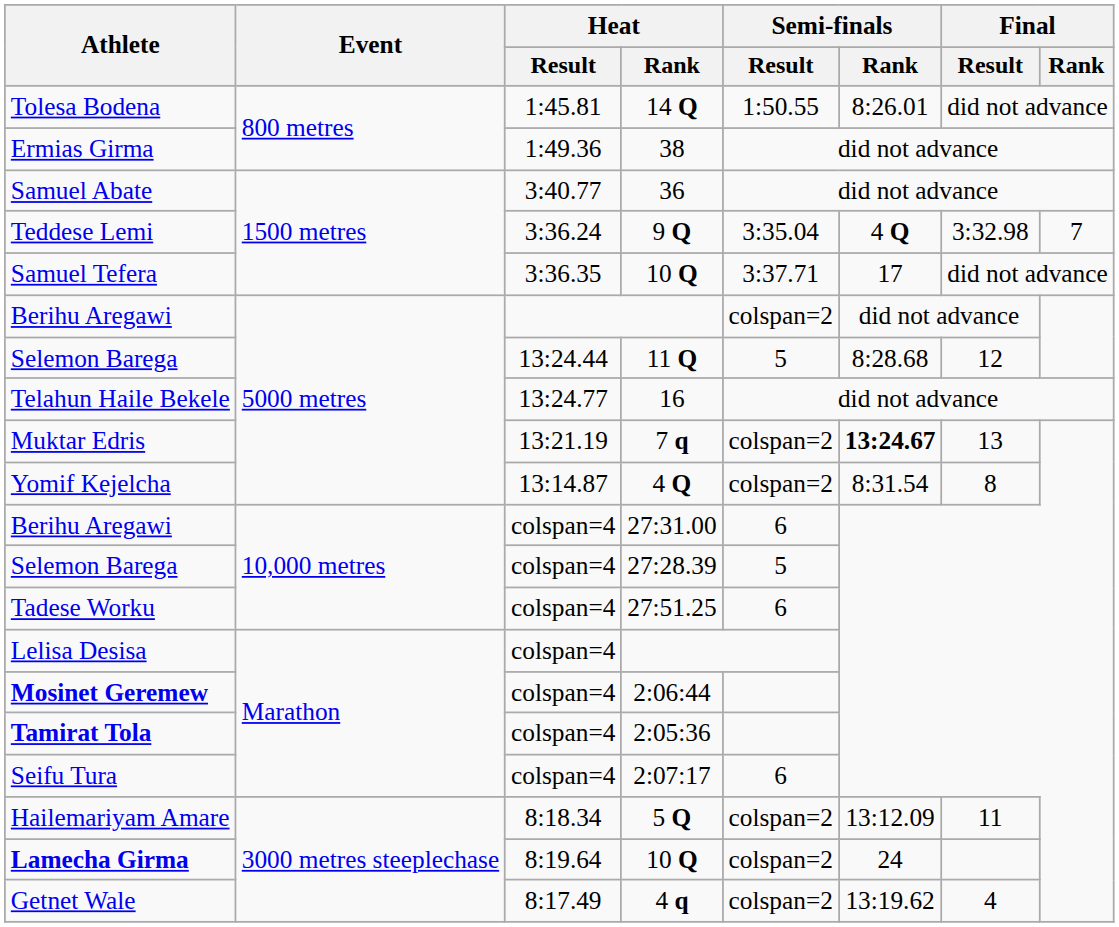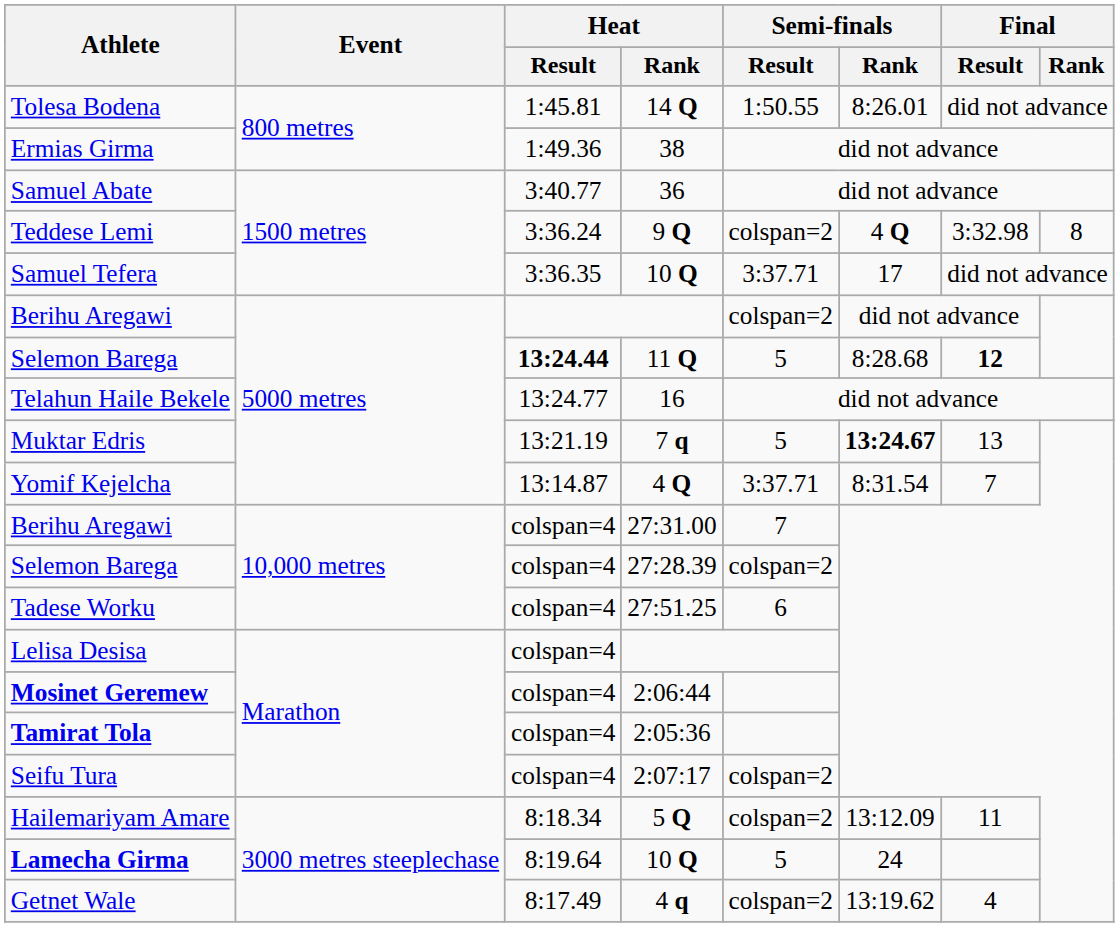(781, 232) 3:35.04 -> (781, 232) colspan=2
(1076, 232) 7 -> (1076, 232) 8
(563, 357) normal -> (563, 357) bold
(990, 357) normal -> (990, 357) bold
(781, 441) colspan=2 -> (781, 441) 5
(781, 483) colspan=2 -> (781, 483) 3:37.71
(990, 483) 8 -> (990, 483) 7
(781, 525) 6 -> (781, 525) 7
(781, 566) 5 -> (781, 566) colspan=2
(781, 775) 6 -> (781, 775) colspan=2
(781, 859) colspan=2 -> (781, 859) 5
